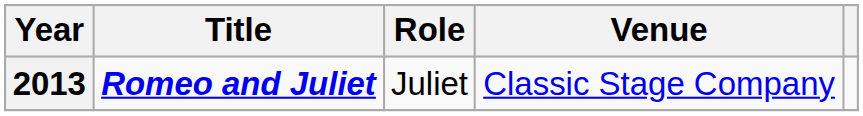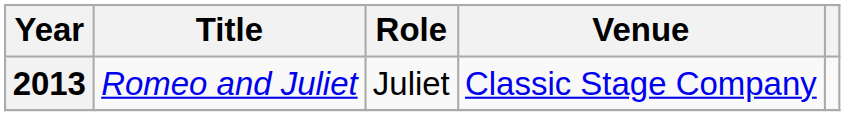(239, 82) bold -> (229, 82) normal
